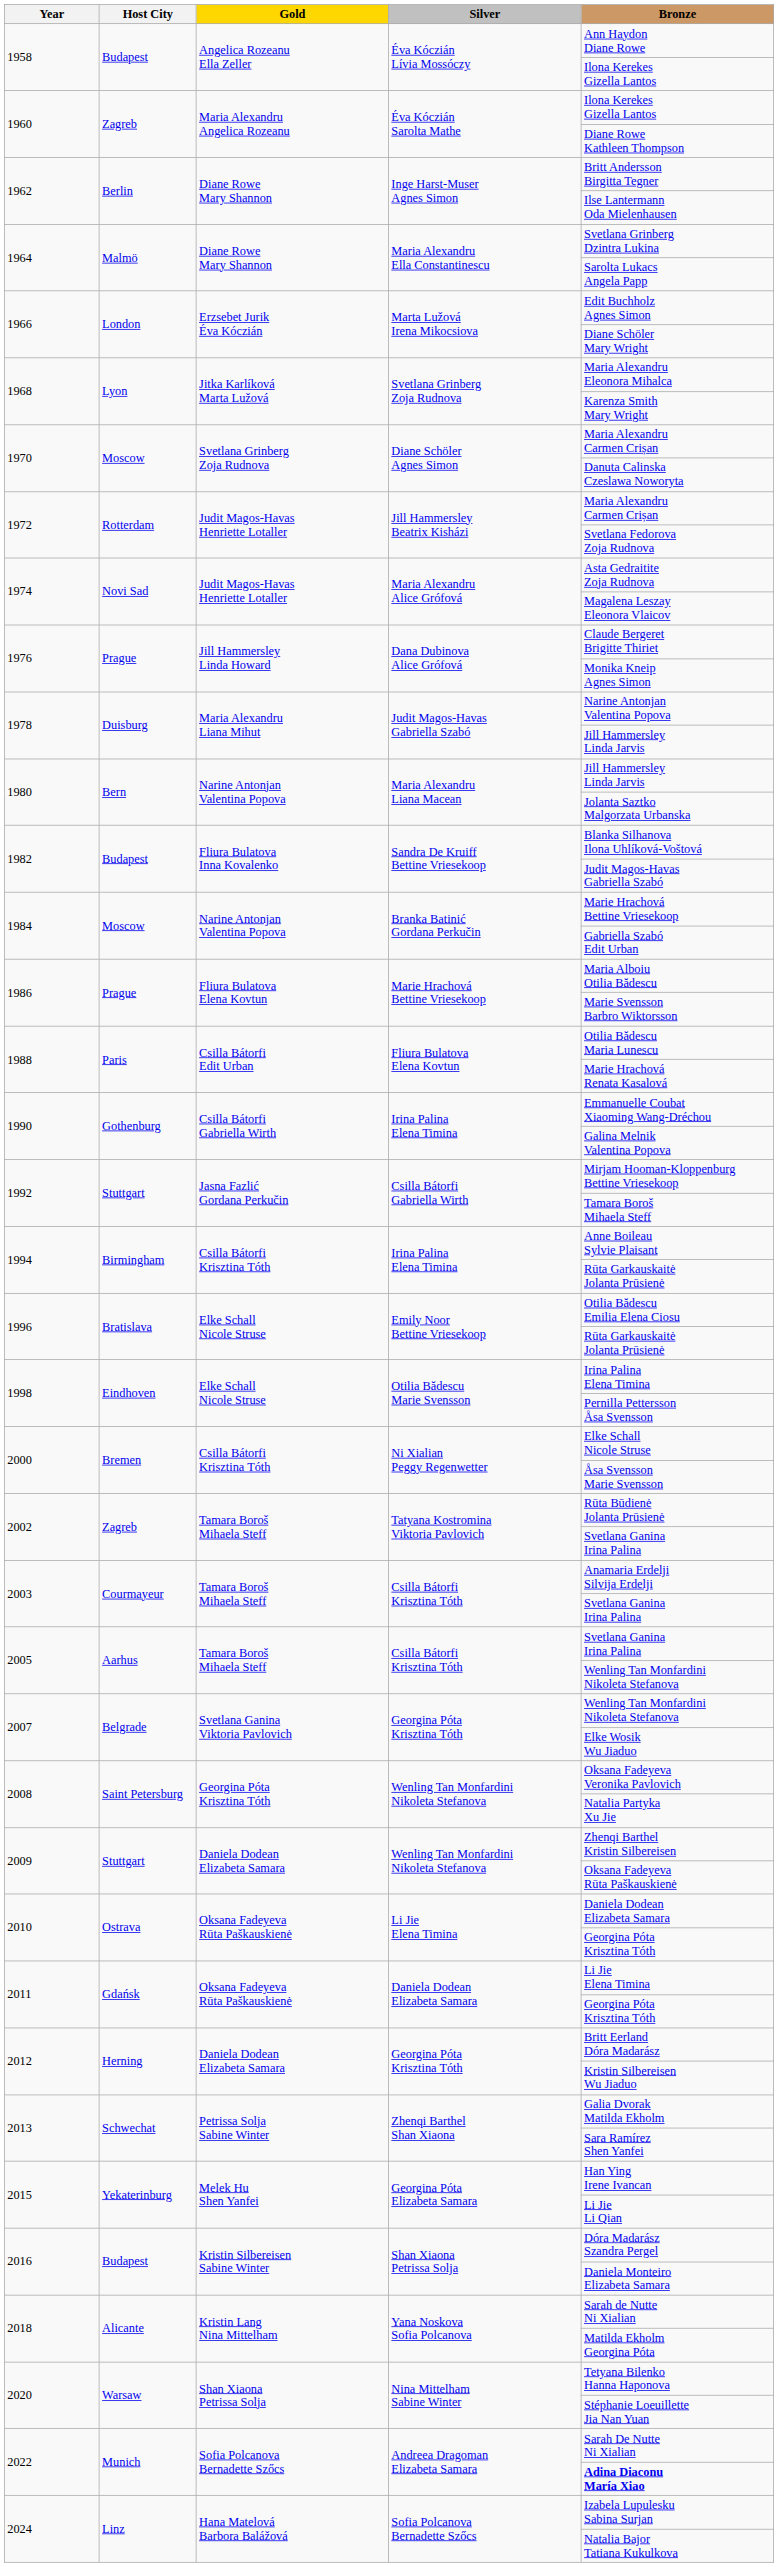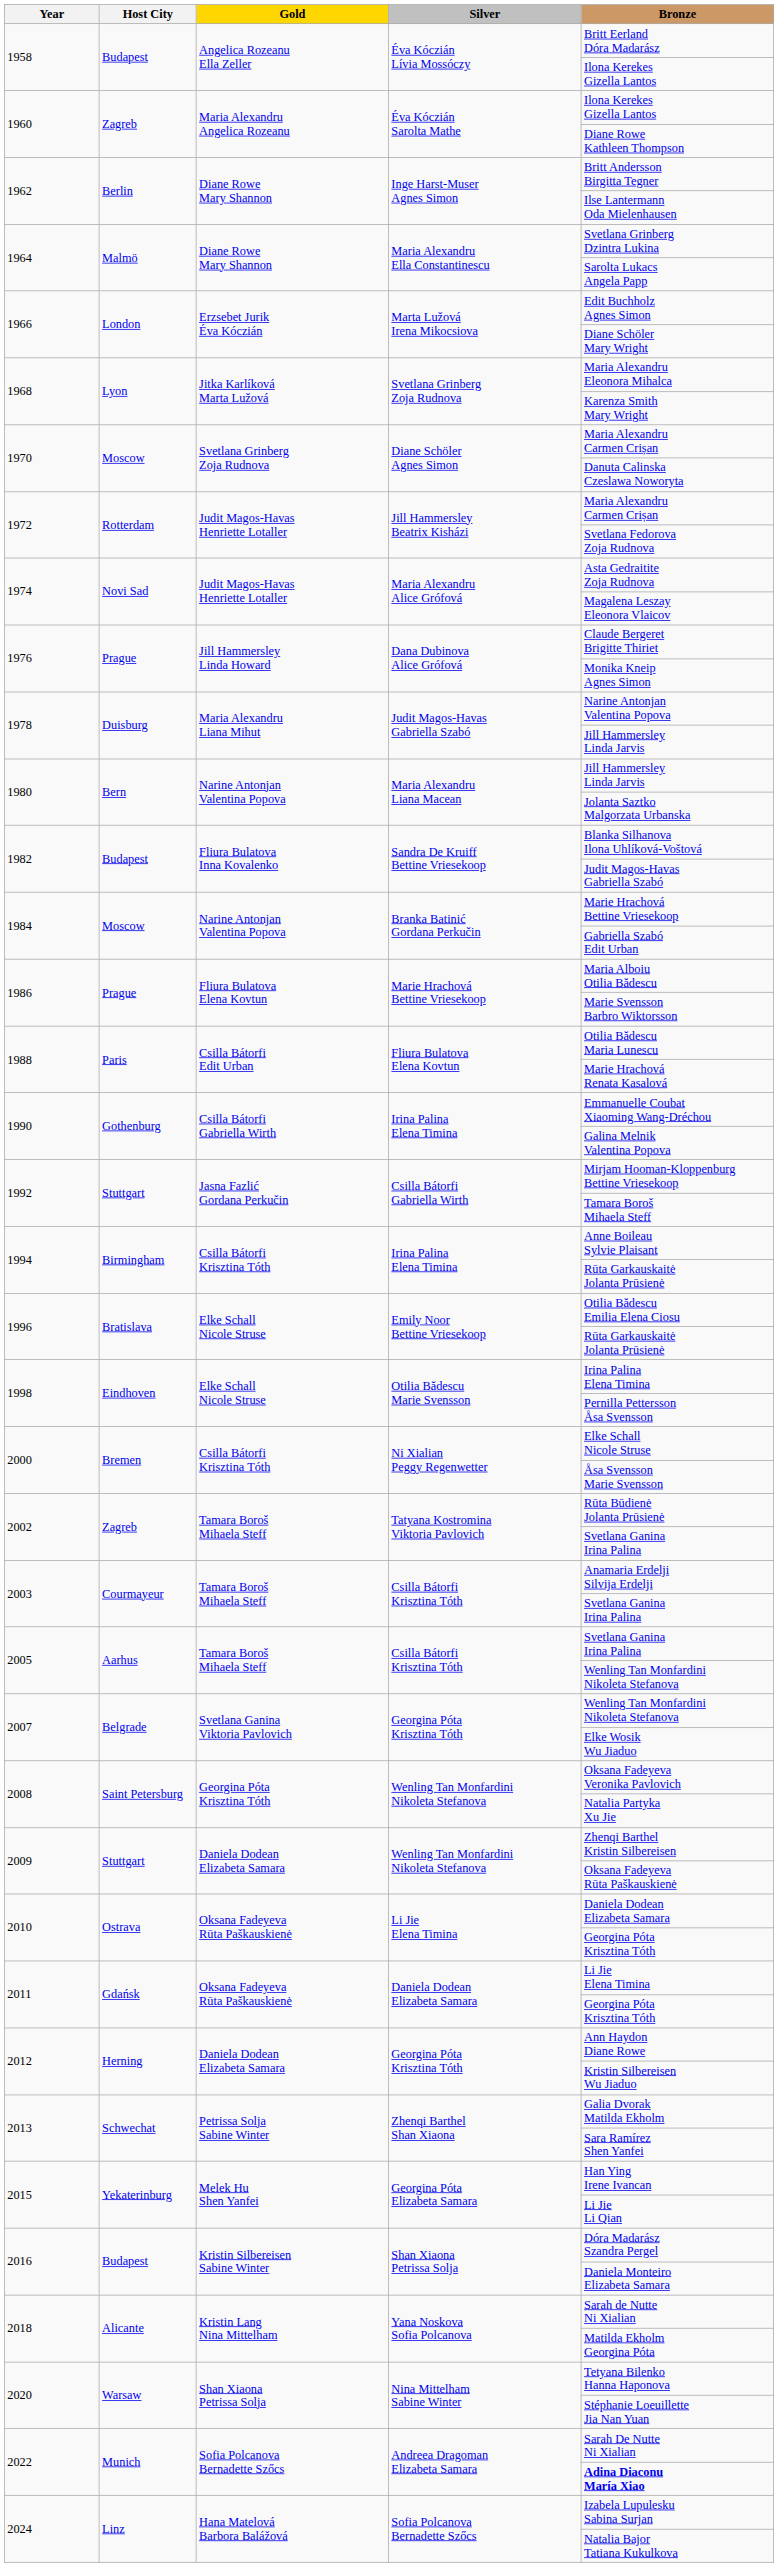(616, 40) Ann Haydon Diane Rowe -> (622, 40) Britt Eerland Dóra Madarász
(622, 2044) Britt Eerland Dóra Madarász -> (616, 2044) Ann Haydon Diane Rowe
